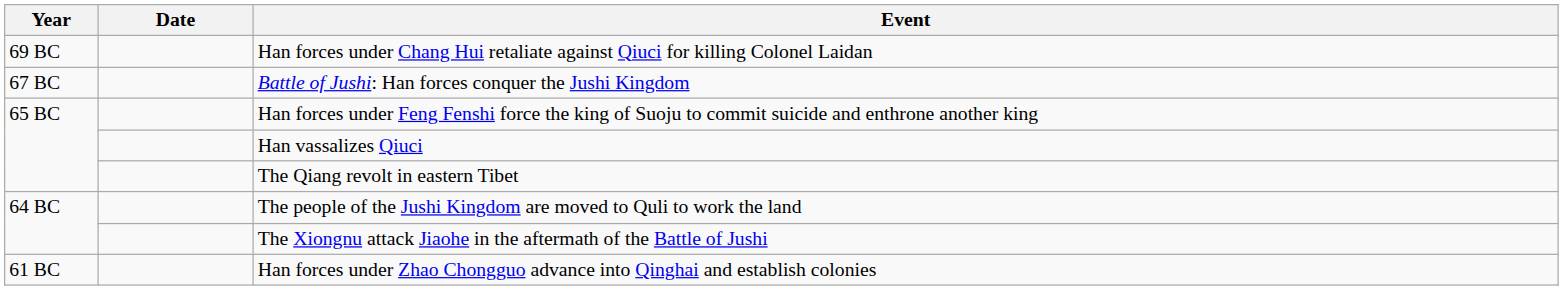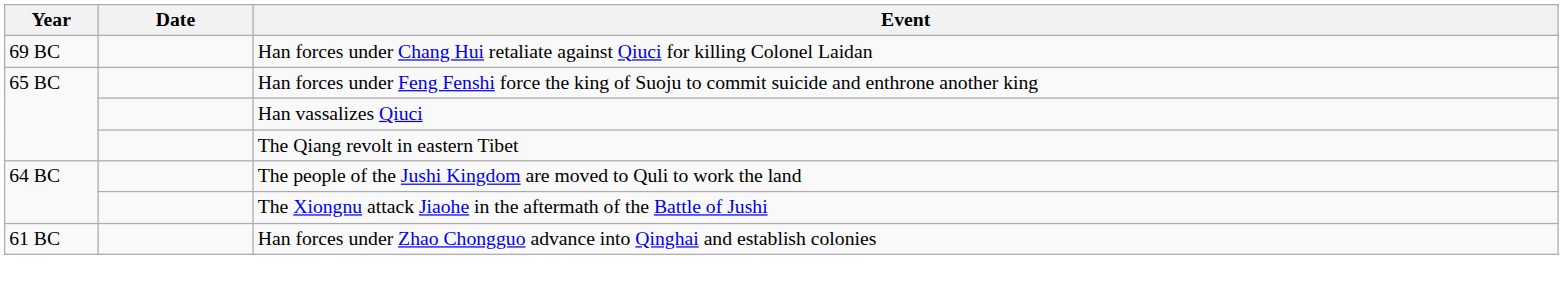- row: (474, 82)
